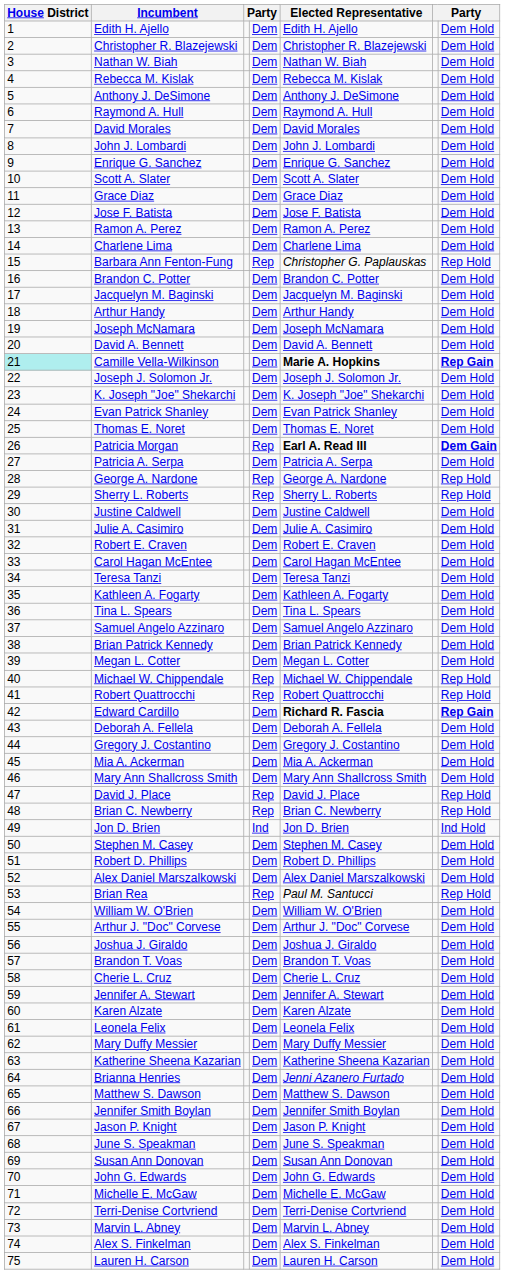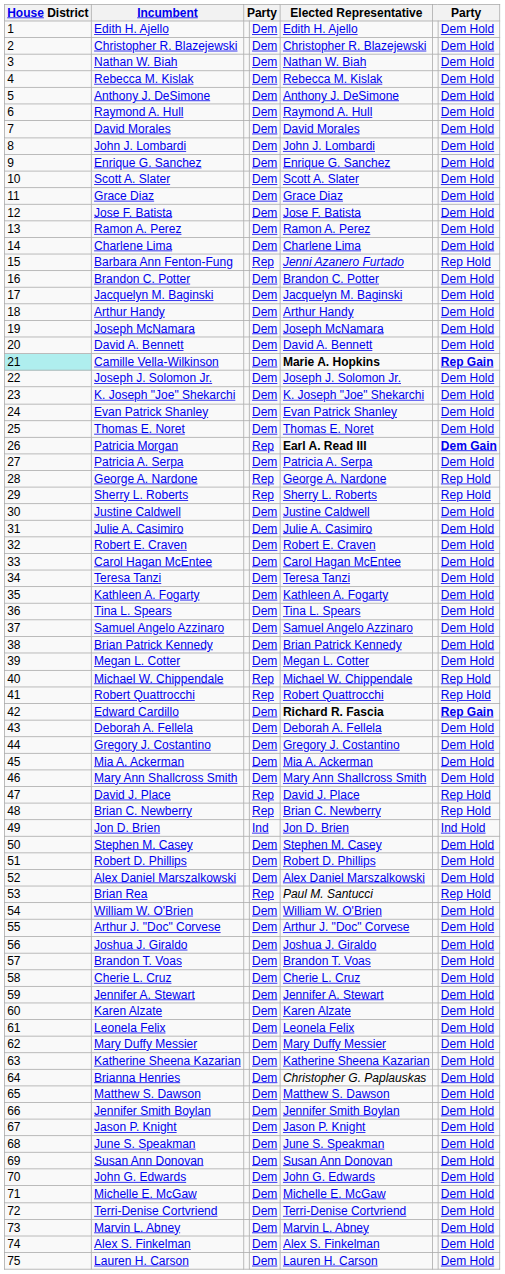(355, 262) Christopher G. Paplauskas -> (343, 262) Jenni Azanero Furtado
(343, 1077) Jenni Azanero Furtado -> (355, 1077) Christopher G. Paplauskas
